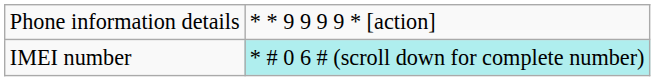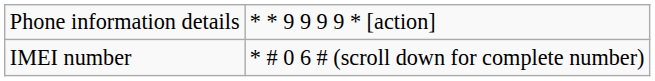(447, 57) paleturquoise background -> (447, 57) no background
